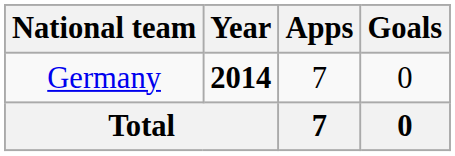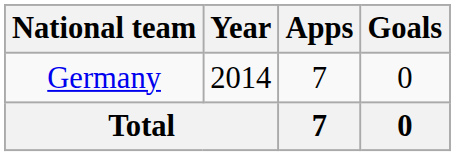(241, 77) bold -> (241, 77) normal
